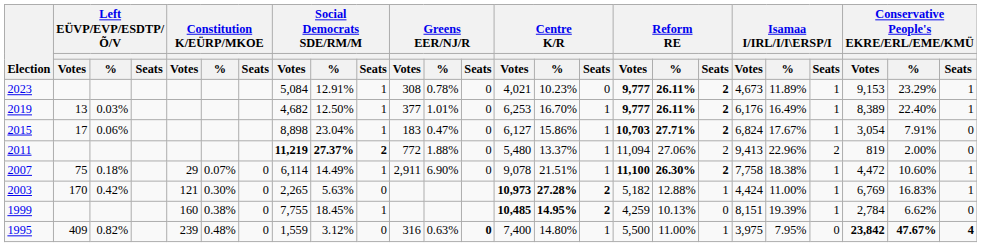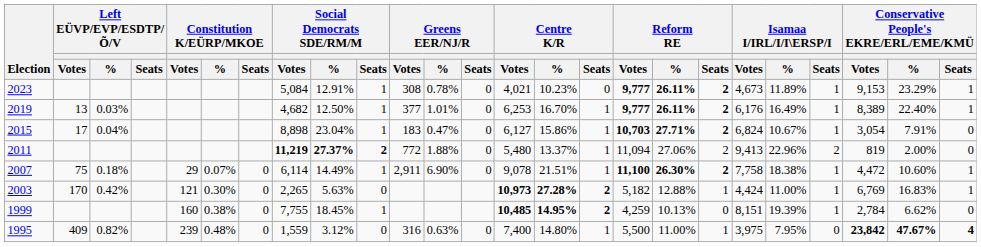(112, 130) 0.06% -> (112, 130) 0.04%
(788, 130) 17.67% -> (788, 130) 10.67%
(489, 231) bold -> (489, 231) normal
